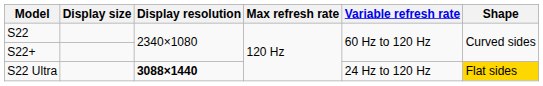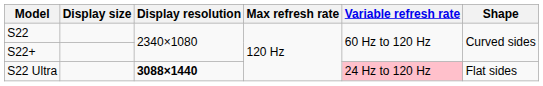(388, 71) no background -> (388, 71) pink background
(491, 71) gold background -> (491, 71) no background
